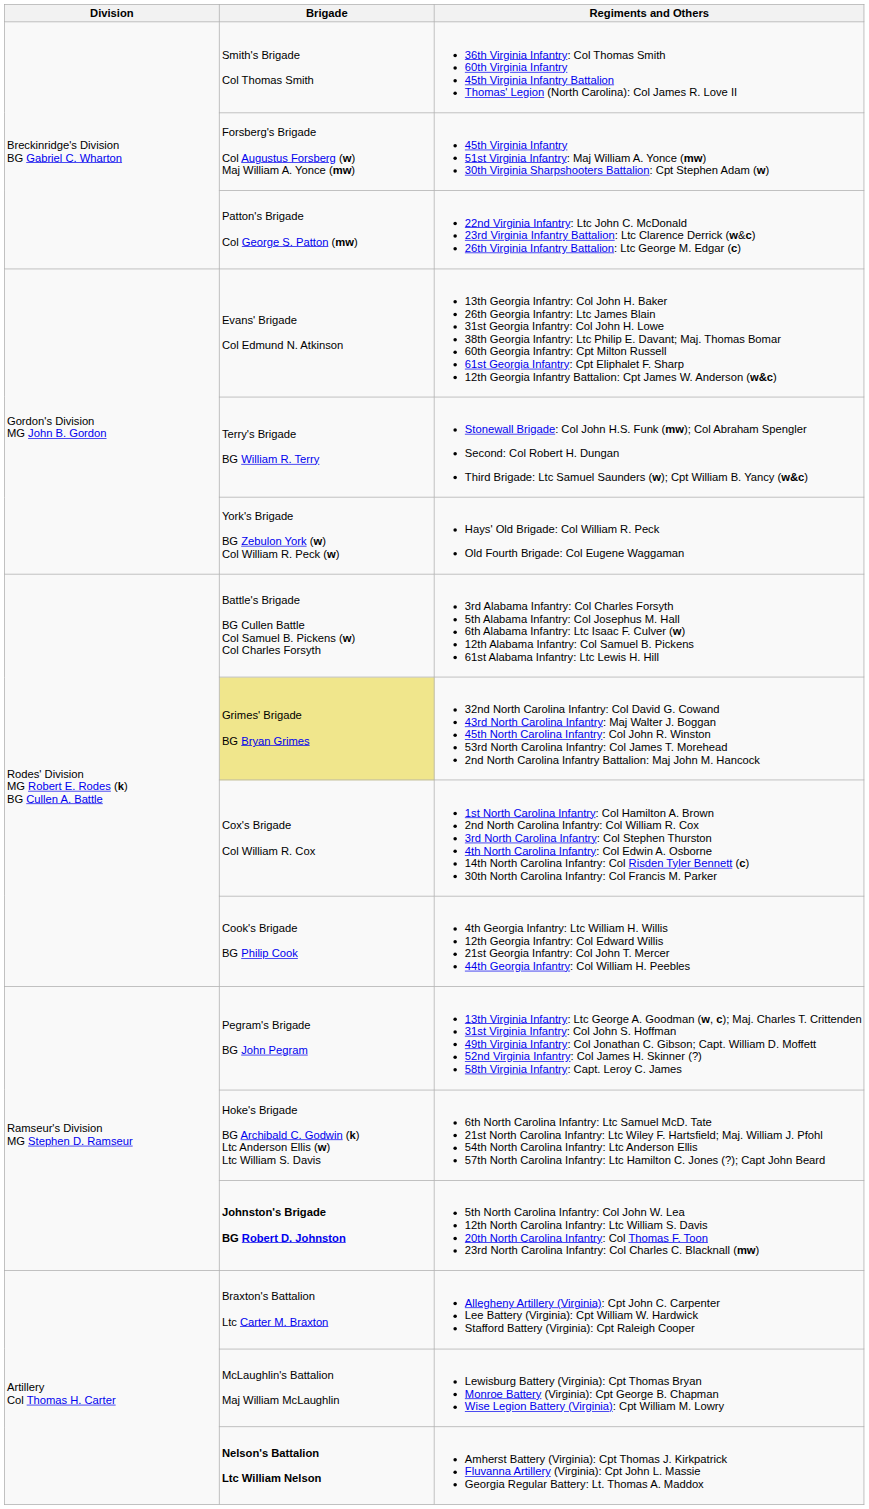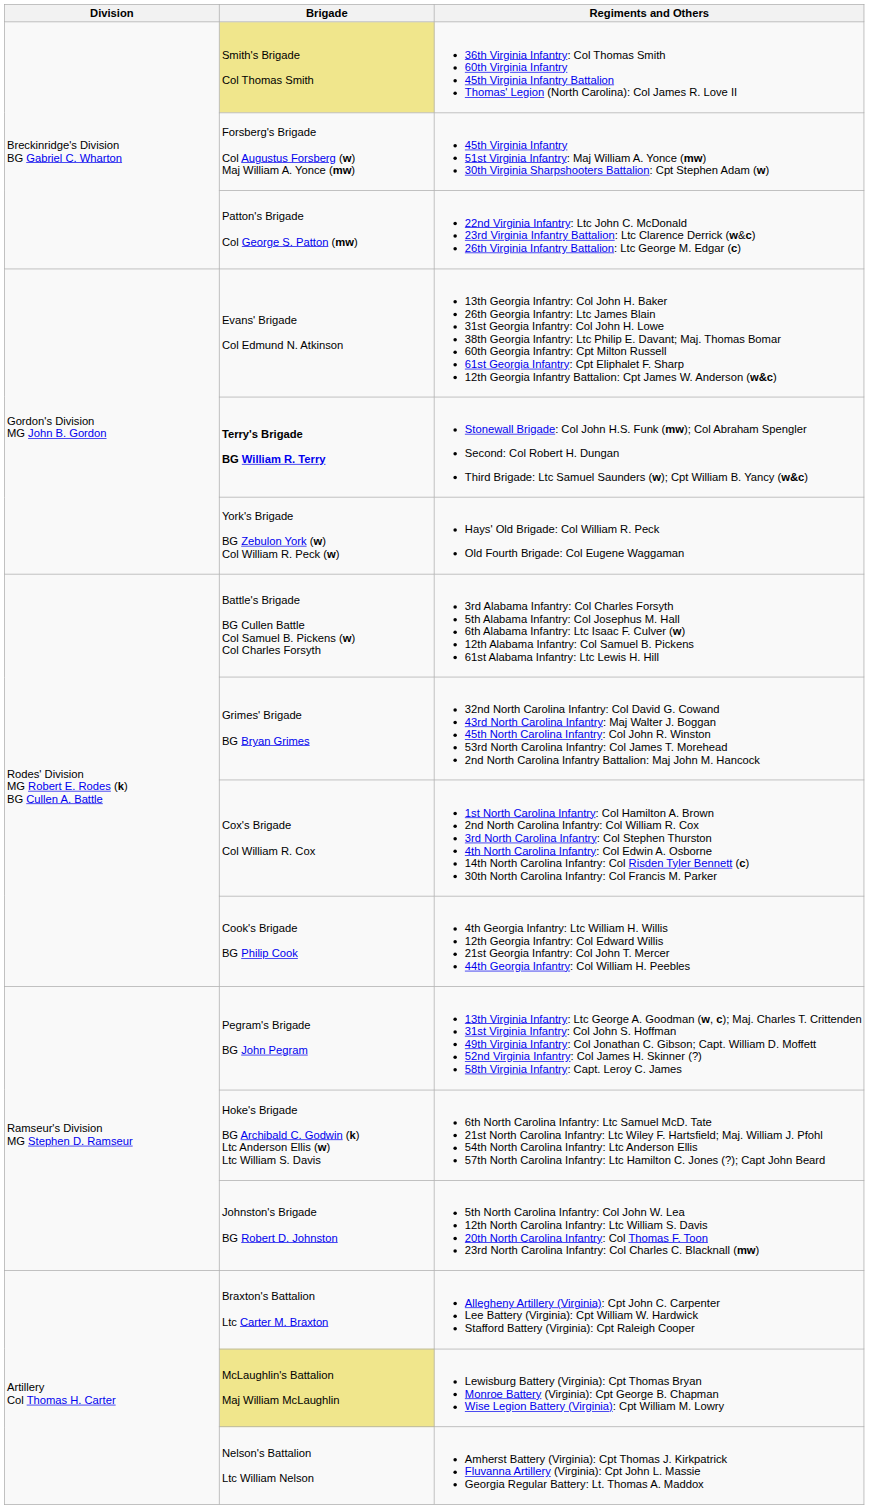(268, 67) no background -> (268, 67) khaki background
(271, 447) normal -> (274, 447) bold
(266, 728) khaki background -> (266, 728) no background
(284, 1225) bold -> (280, 1225) normal
(281, 1387) no background -> (281, 1387) khaki background
(272, 1465) bold -> (268, 1465) normal
